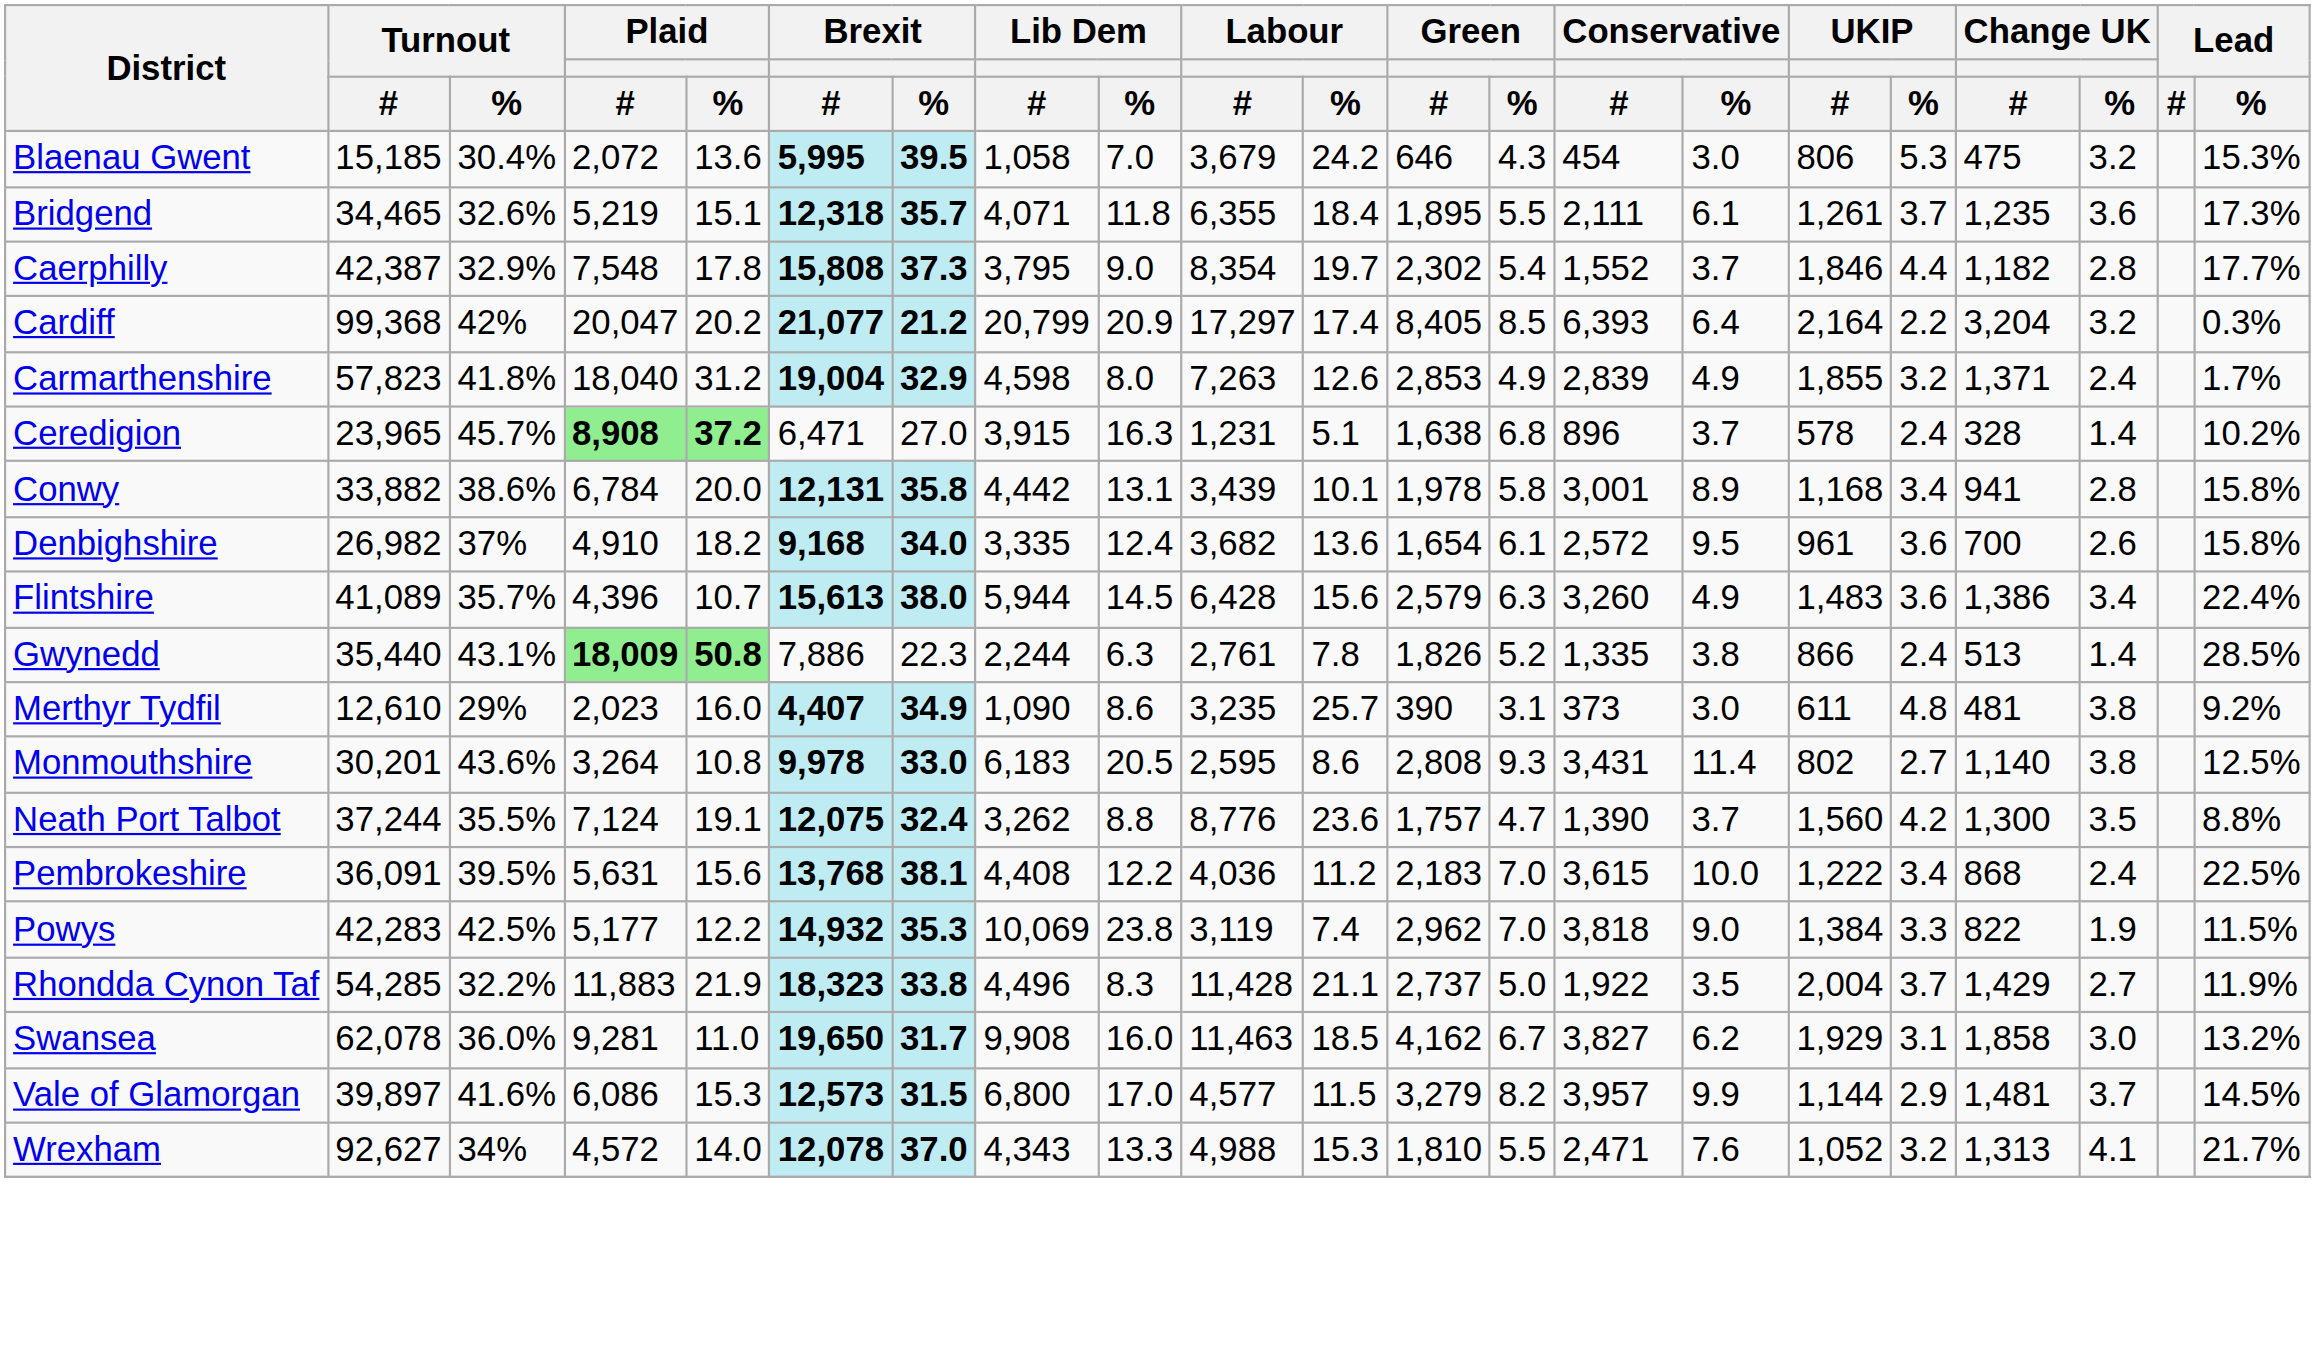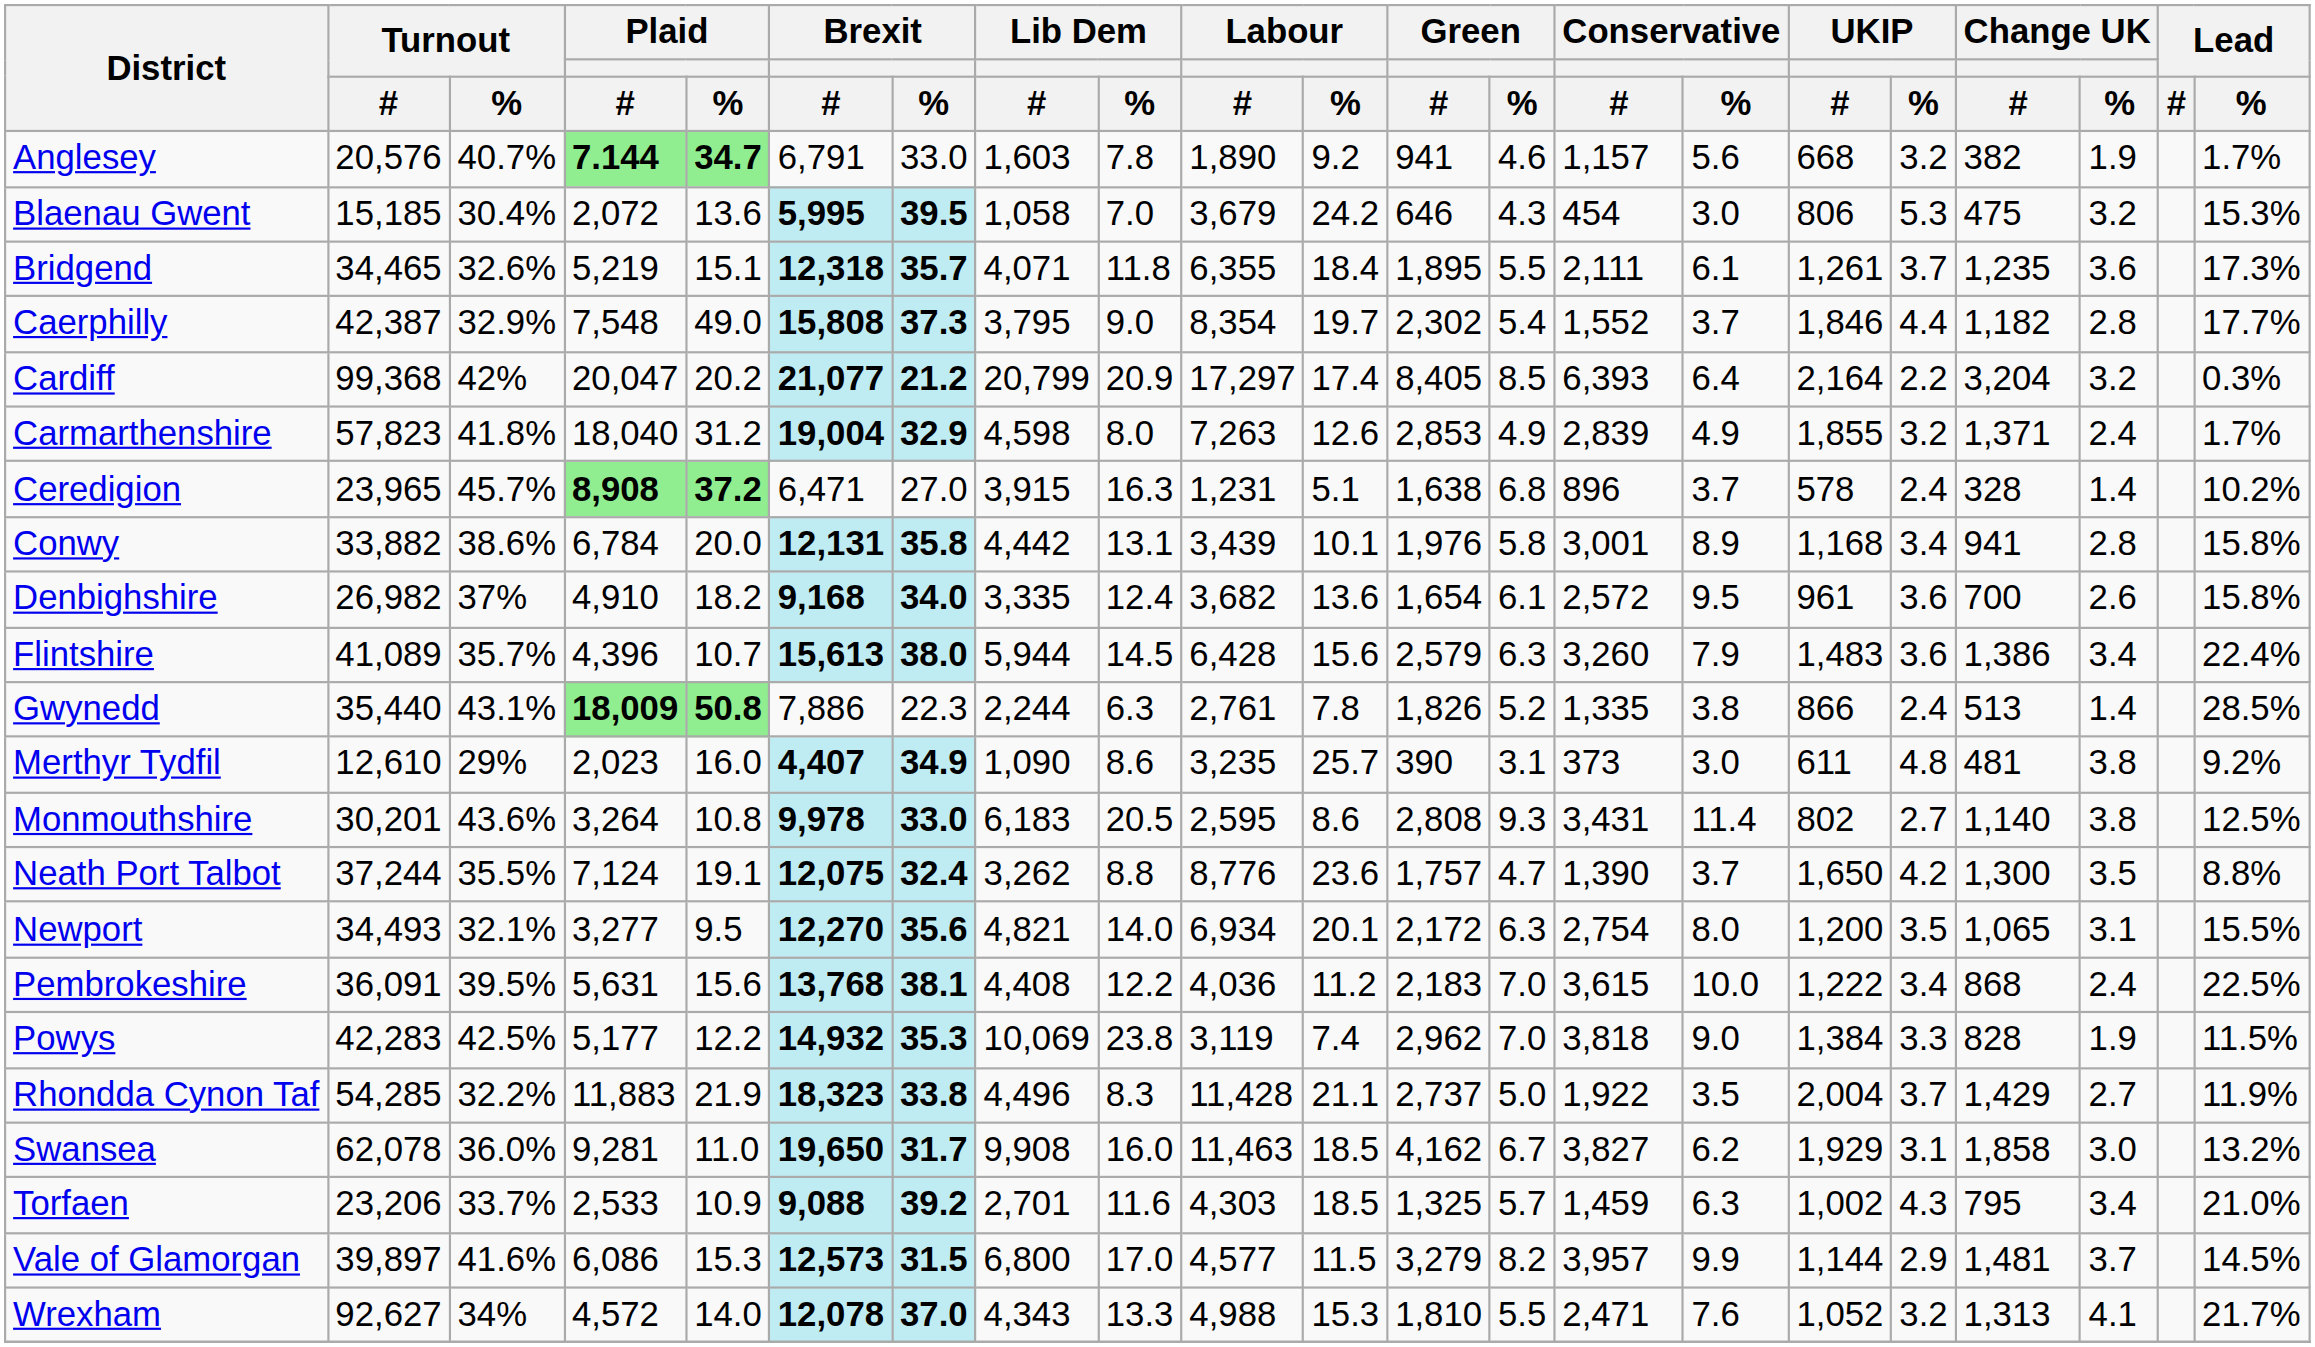+ row: (85, 158)
(728, 268) 17.8 -> (728, 323) 49.0
(1439, 488) 1,978 -> (1439, 543) 1,976
(1716, 598) 4.9 -> (1716, 653) 7.9
(1840, 818) 1,560 -> (1840, 873) 1,650
+ row: (78, 929)
(1993, 929) 822 -> (1993, 1039) 828
+ row: (71, 1204)
